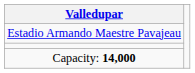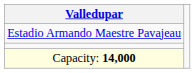(94, 58) no background -> (94, 58) lightyellow background
